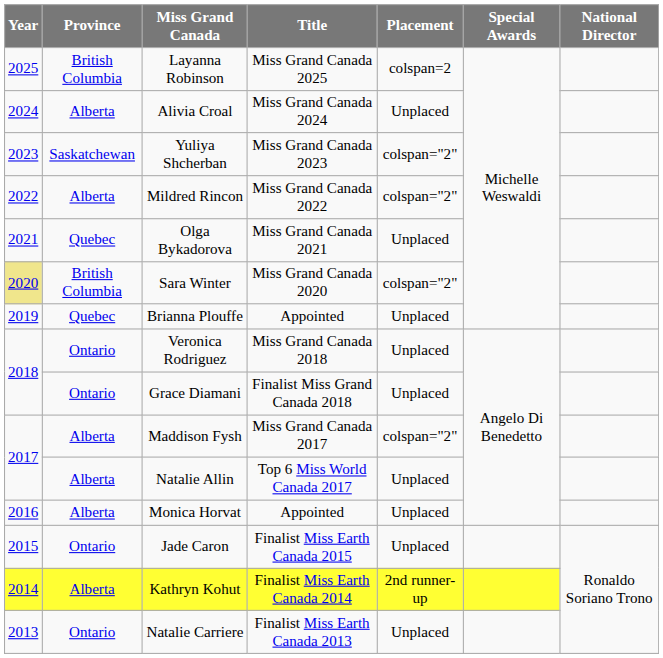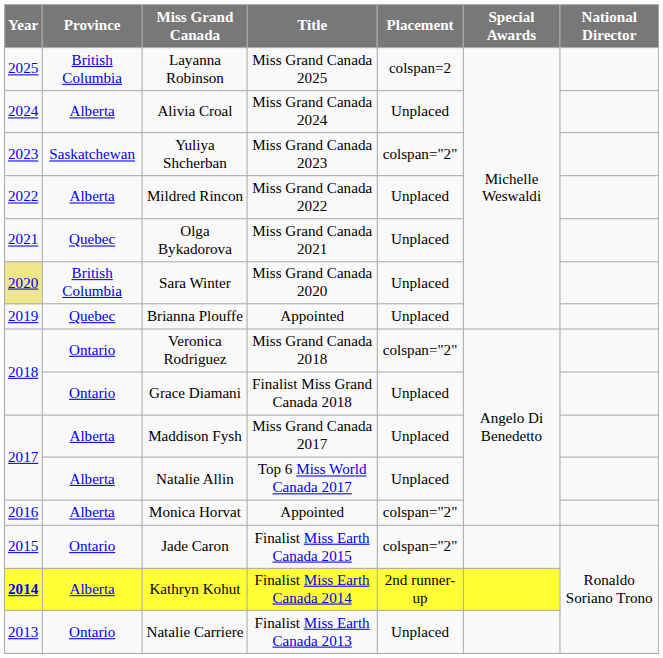(420, 197) colspan="2" -> (420, 197) Unplaced
(420, 283) colspan="2" -> (420, 283) Unplaced
(420, 350) Unplaced -> (420, 350) colspan="2"
(420, 436) colspan="2" -> (420, 436) Unplaced
(420, 512) Unplaced -> (420, 512) colspan="2"
(420, 546) Unplaced -> (420, 546) colspan="2"
(23, 589) normal -> (23, 589) bold
